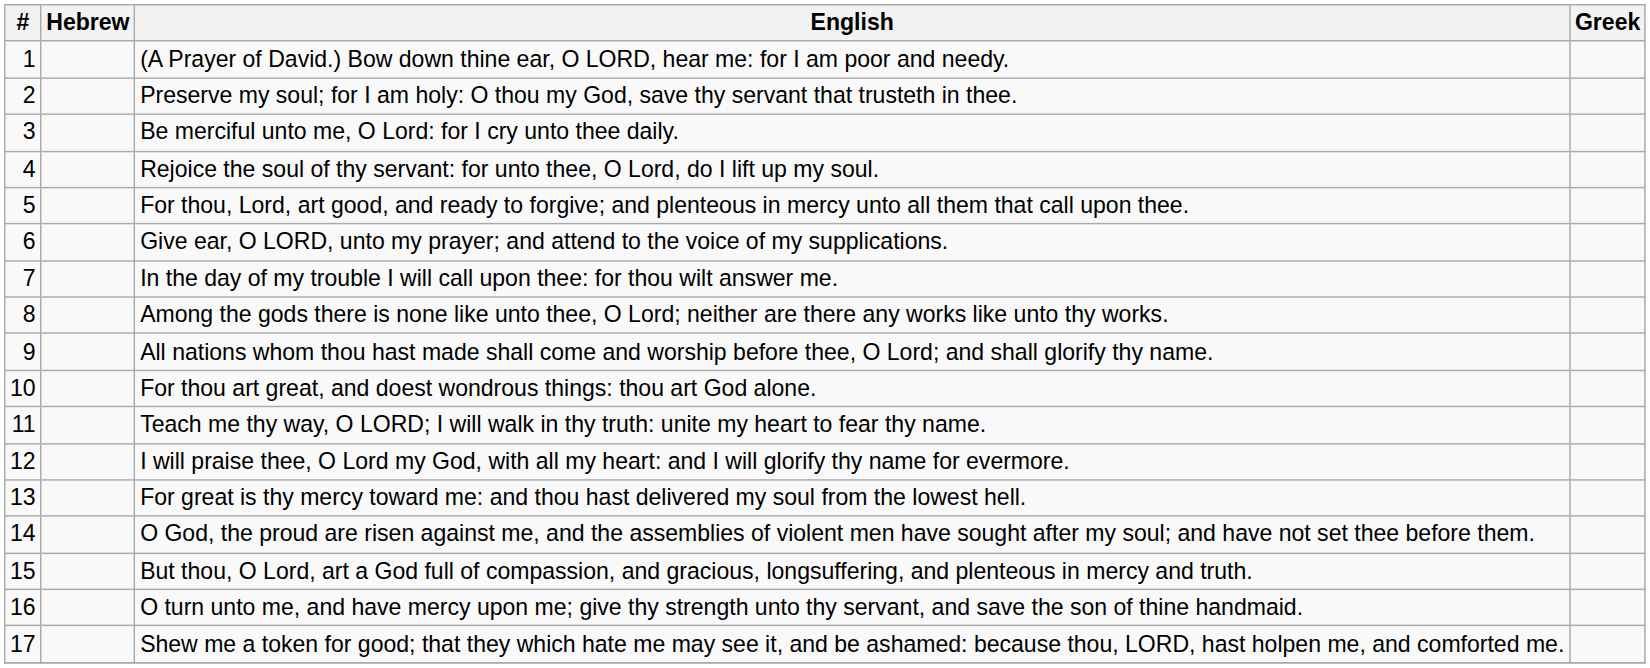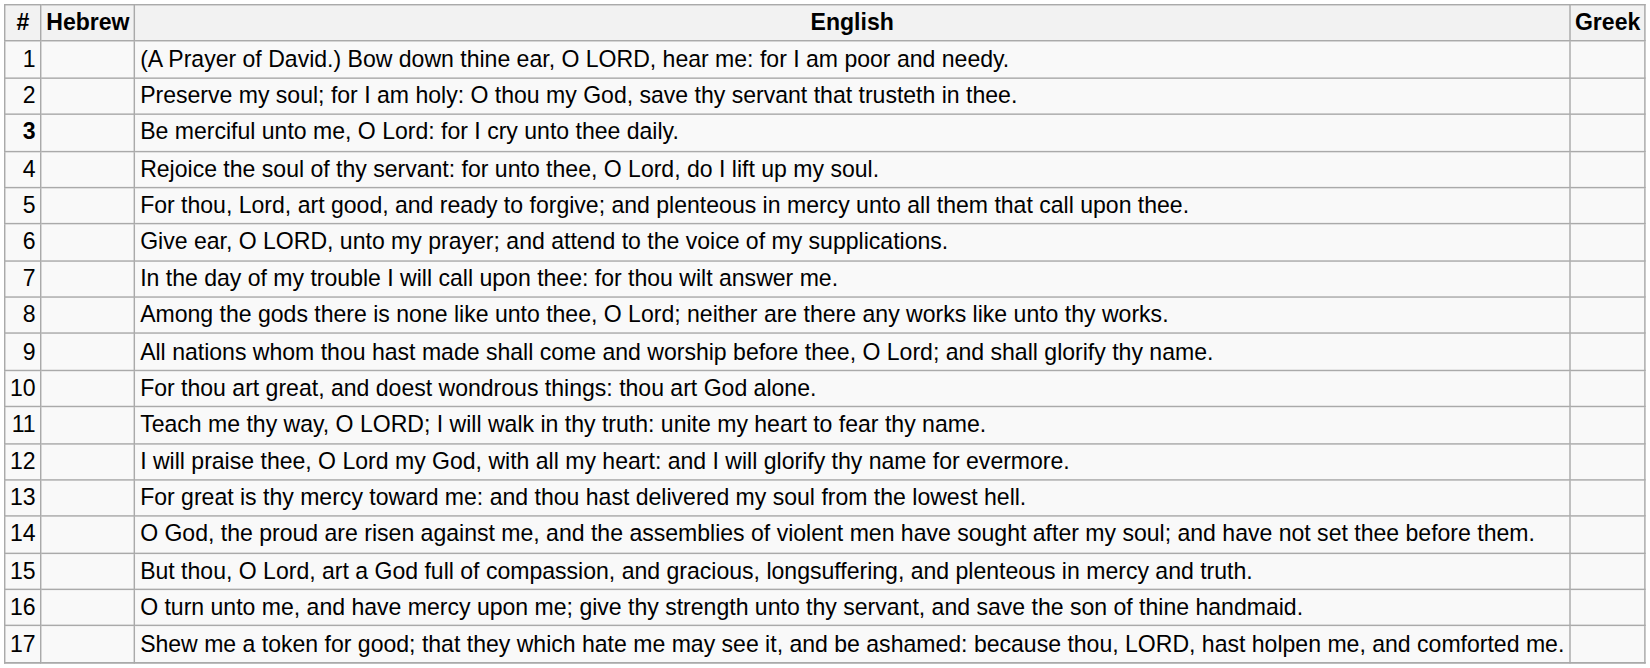(29, 132) normal -> (29, 132) bold
